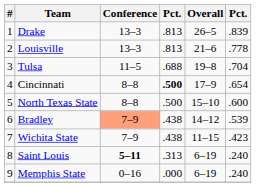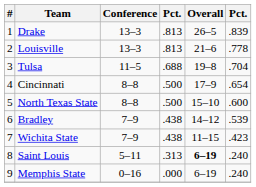(172, 84) bold -> (172, 84) normal
(130, 119) lightsalmon background -> (130, 119) no background
(130, 155) bold -> (130, 155) normal
(205, 155) normal -> (205, 155) bold
